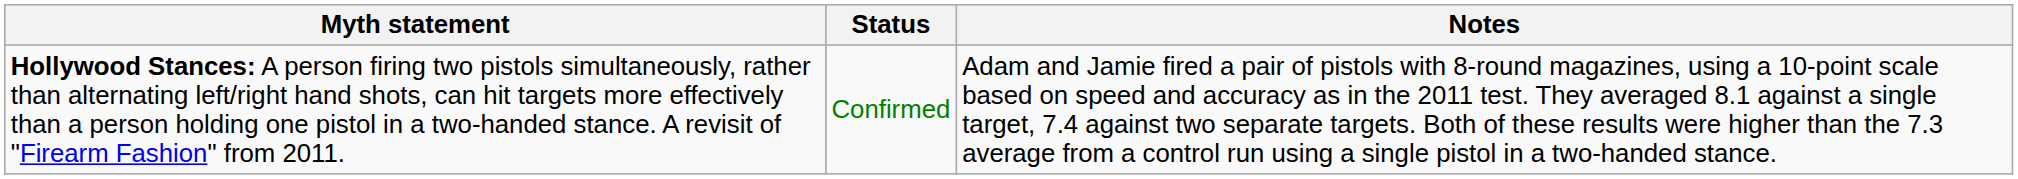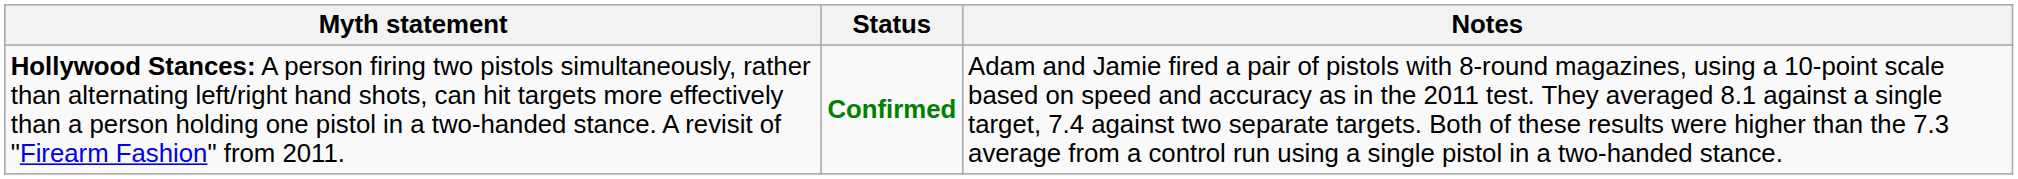(891, 109) normal -> (892, 109) bold
